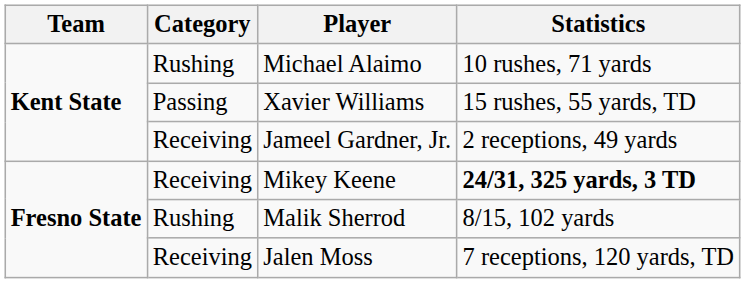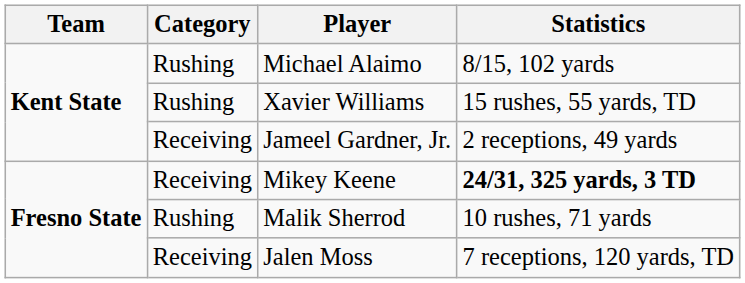(557, 63) 10 rushes, 71 yards -> (538, 63) 8/15, 102 yards
(190, 102) Passing -> (194, 102) Rushing
(538, 218) 8/15, 102 yards -> (557, 218) 10 rushes, 71 yards
